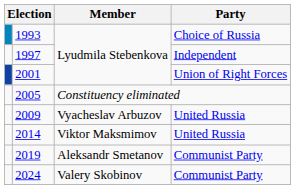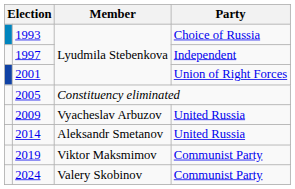(107, 134) Viktor Maksmimov -> (110, 134) Aleksandr Smetanov
(110, 154) Aleksandr Smetanov -> (107, 154) Viktor Maksmimov
